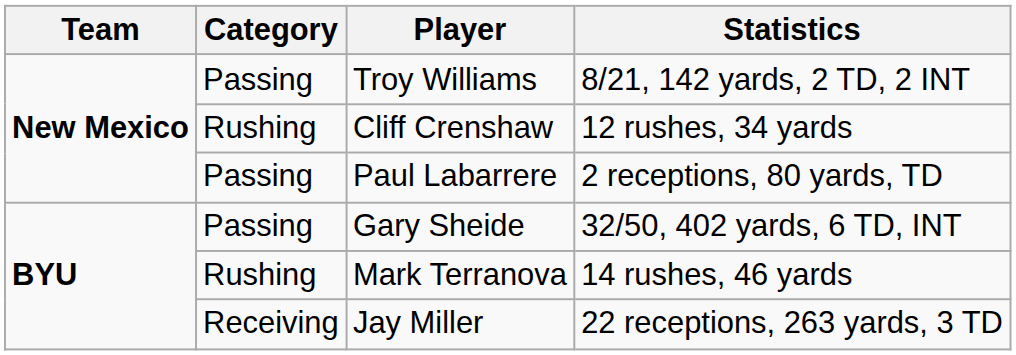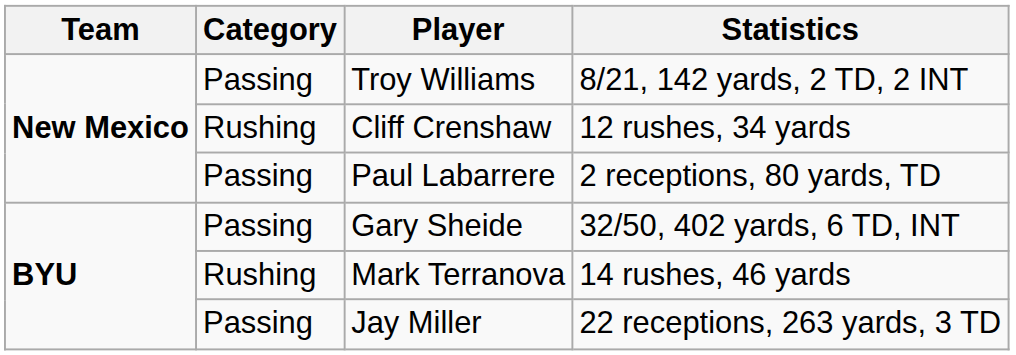(271, 323) Receiving -> (258, 323) Passing
